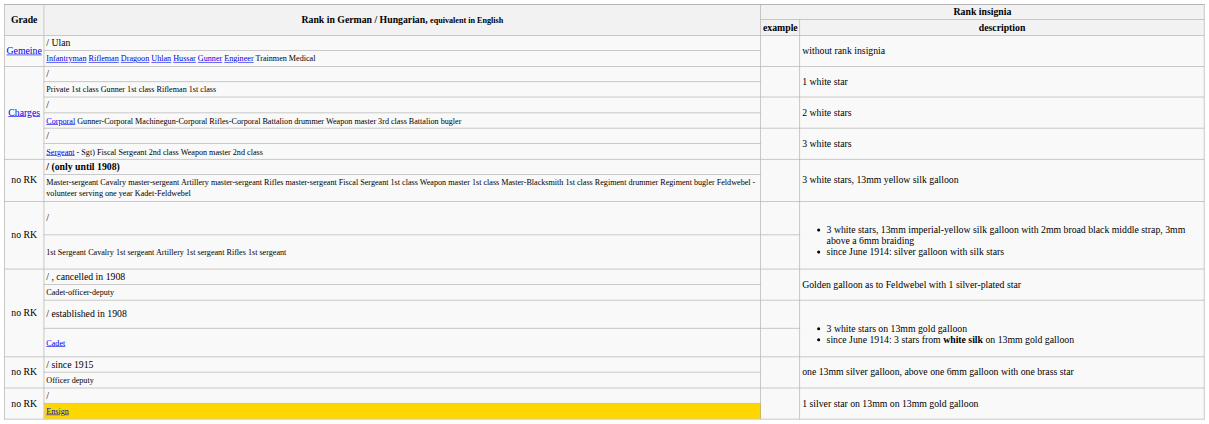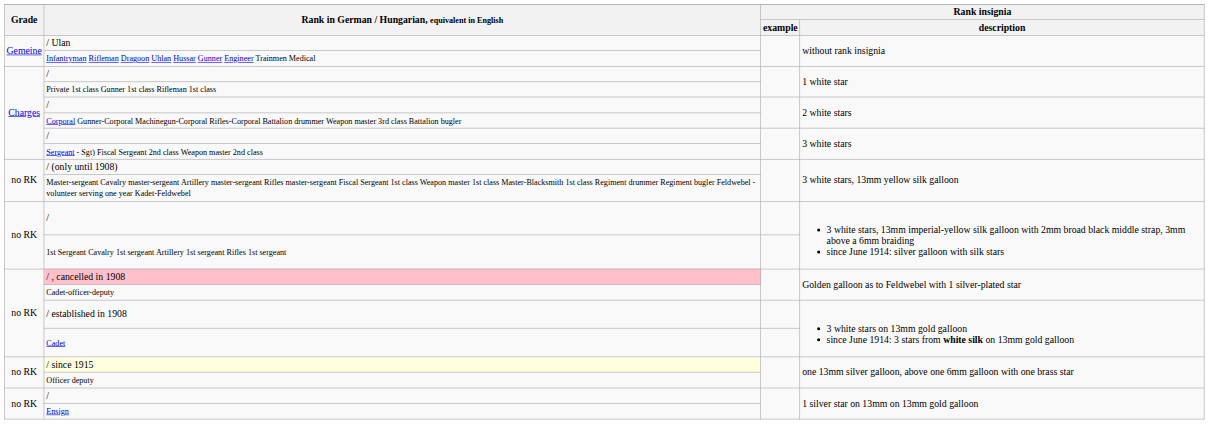(83, 167) bold -> (82, 167) normal
(86, 276) no background -> (86, 276) pink background
(70, 364) no background -> (70, 364) lightyellow background
(58, 411) gold background -> (58, 411) no background
